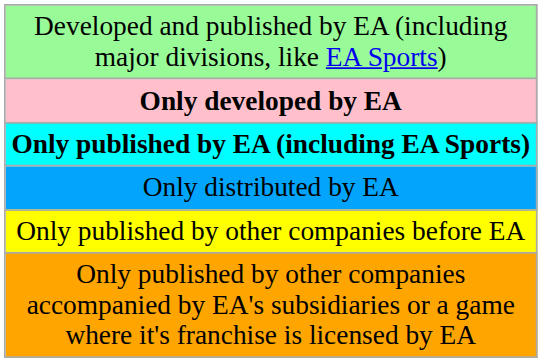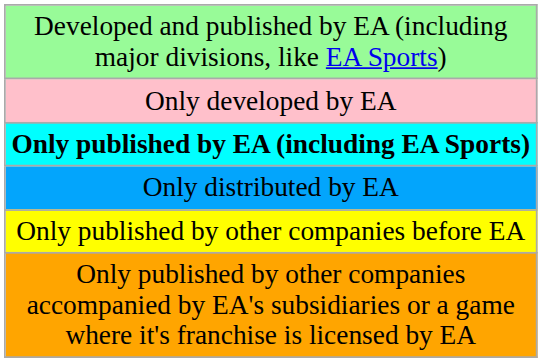(271, 100) bold -> (271, 100) normal
